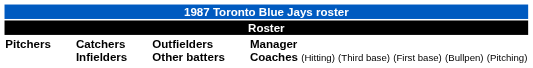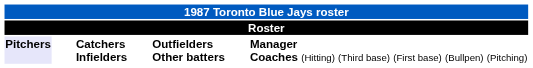(28, 44) no background -> (28, 44) lavender background
